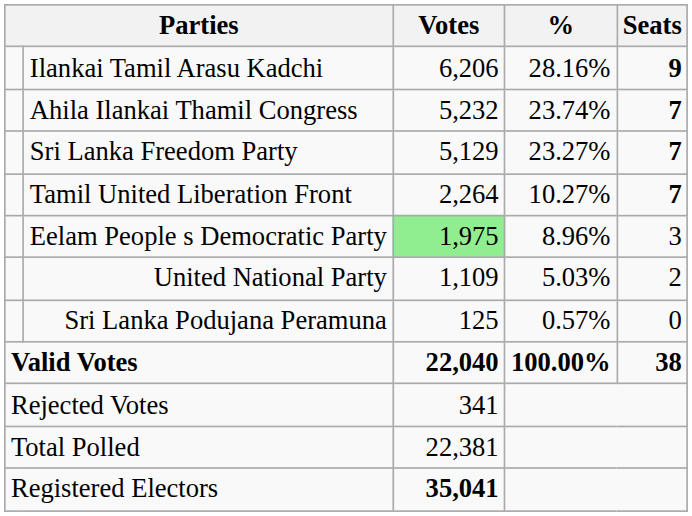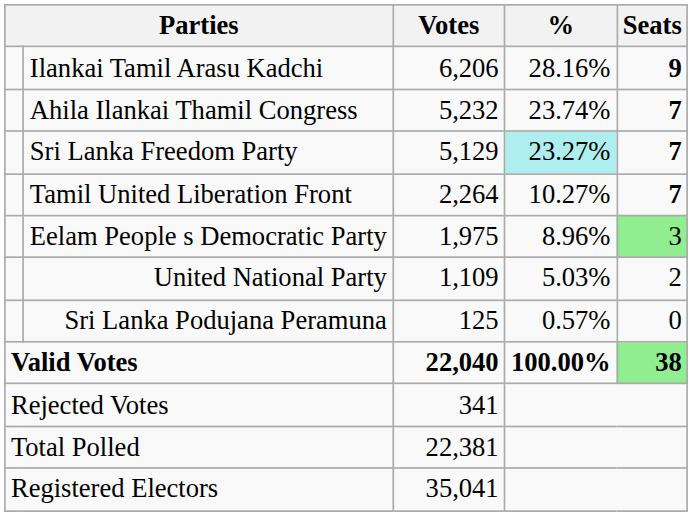(570, 151) no background -> (570, 151) paleturquoise background
(469, 236) lightgreen background -> (469, 236) no background
(675, 236) no background -> (675, 236) lightgreen background
(668, 362) no background -> (668, 362) lightgreen background
(462, 488) bold -> (462, 488) normal
